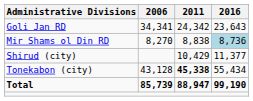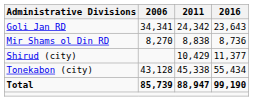(233, 41) lightblue background -> (233, 41) no background
(193, 70) bold -> (193, 70) normal
